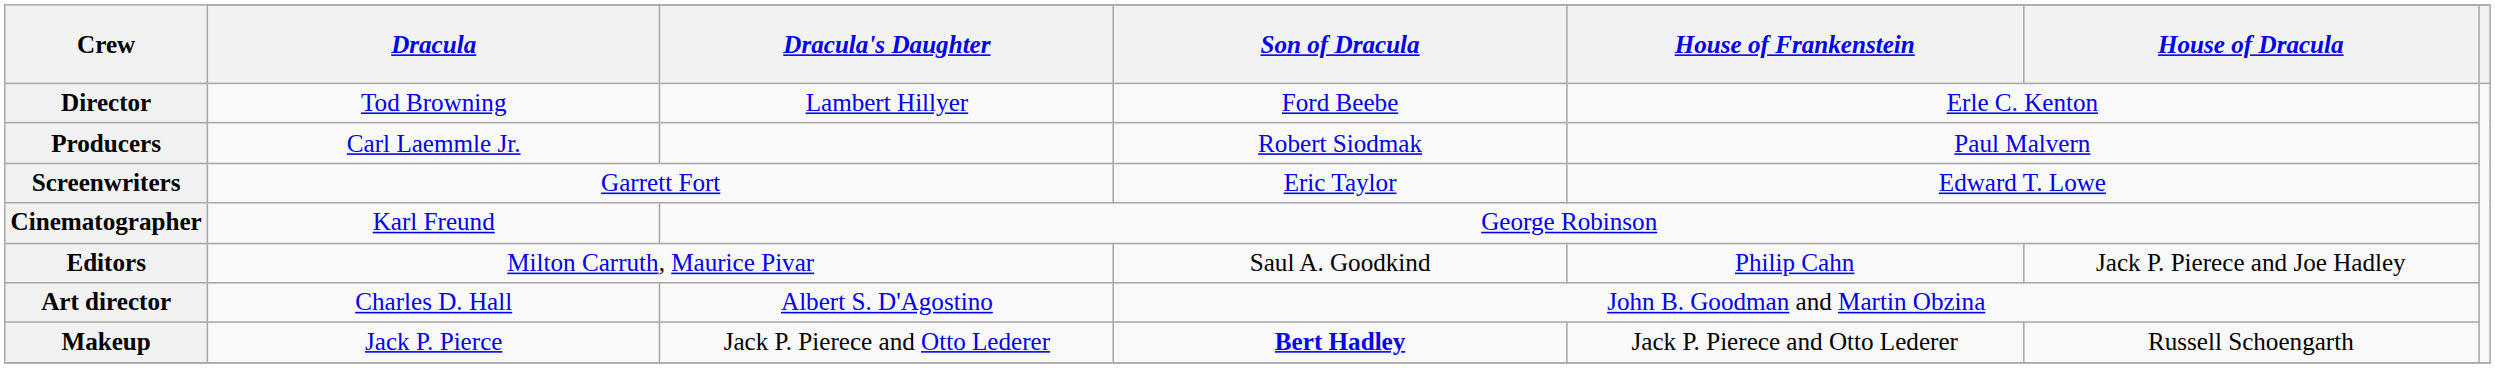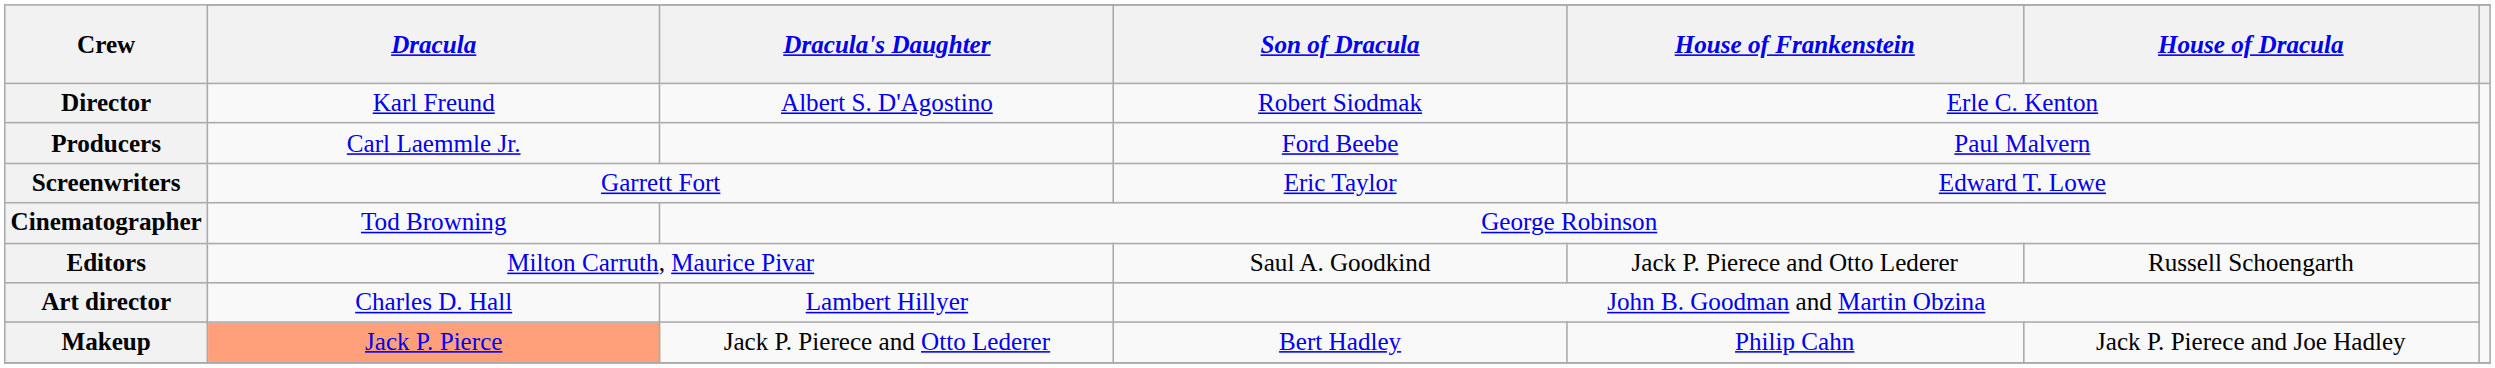(434, 103) Tod Browning -> (434, 103) Karl Freund
(887, 103) Lambert Hillyer -> (887, 103) Albert S. D'Agostino
(1340, 103) Ford Beebe -> (1340, 103) Robert Siodmak
(1340, 142) Robert Siodmak -> (1340, 142) Ford Beebe
(434, 222) Karl Freund -> (434, 222) Tod Browning
(1795, 262) Philip Cahn -> (1795, 262) Jack P. Pierece and Otto Lederer
(2251, 262) Jack P. Pierece and Joe Hadley -> (2251, 262) Russell Schoengarth
(887, 302) Albert S. D'Agostino -> (887, 302) Lambert Hillyer
(434, 342) no background -> (434, 342) lightsalmon background
(1340, 342) bold -> (1340, 342) normal
(1795, 342) Jack P. Pierece and Otto Lederer -> (1795, 342) Philip Cahn
(2251, 342) Russell Schoengarth -> (2251, 342) Jack P. Pierece and Joe Hadley
